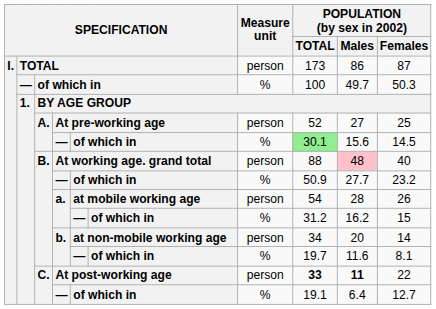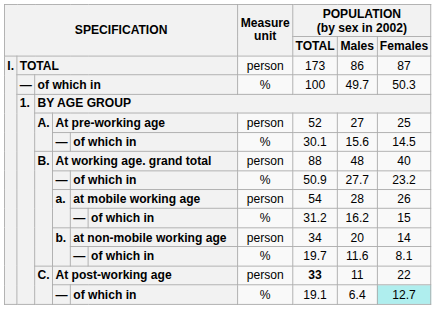(315, 141) lightgreen background -> (315, 141) no background
(357, 160) pink background -> (357, 160) no background
(357, 275) bold -> (357, 275) normal
(404, 294) no background -> (404, 294) paleturquoise background
